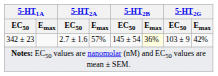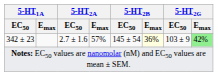(201, 40) no background -> (201, 40) lightgreen background
